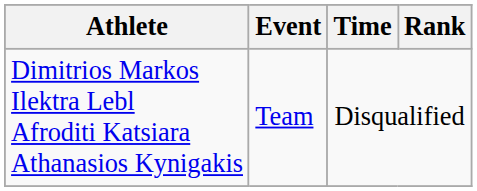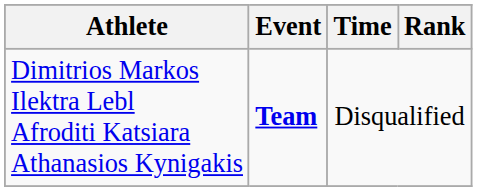(284, 116) normal -> (286, 116) bold
